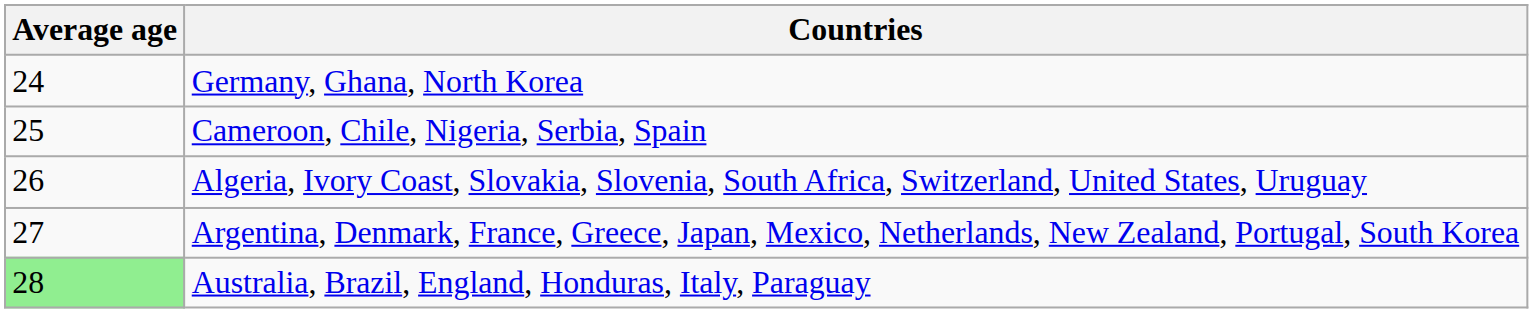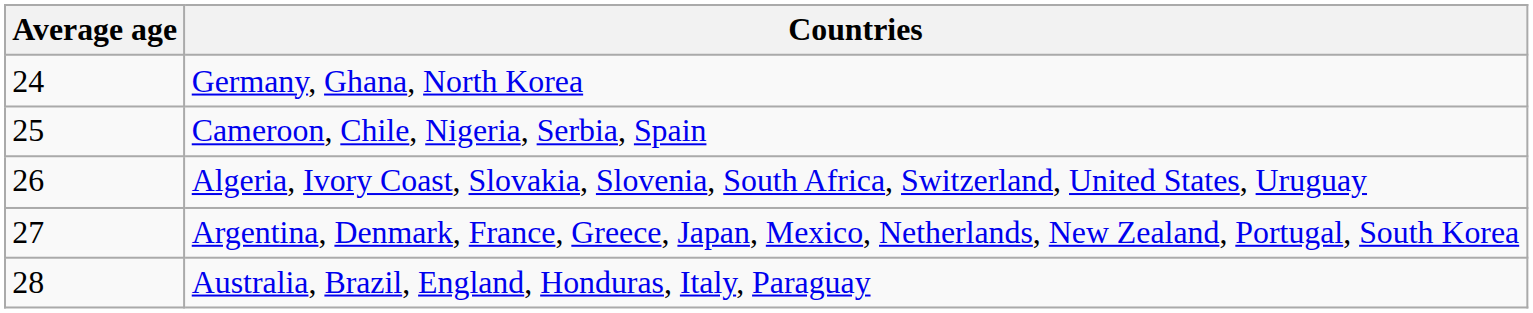(28, 282) lightgreen background -> (28, 282) no background
